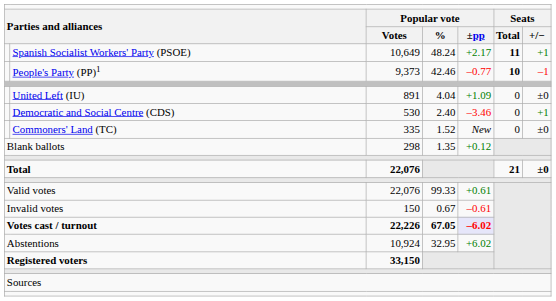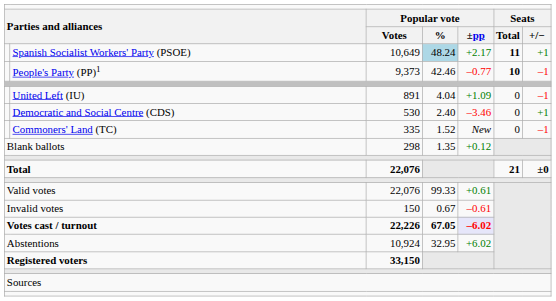(443, 52) no background -> (443, 52) lightblue background
(543, 95) ±0 -> (543, 95) –1
(543, 129) ±0 -> (543, 129) –1
